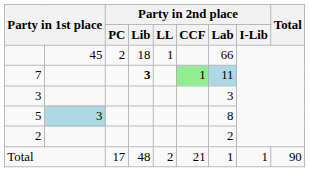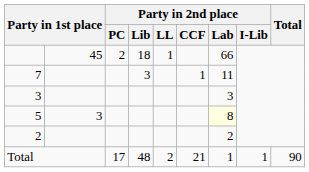(147, 75) bold -> (147, 75) normal
(202, 75) lightgreen background -> (202, 75) no background
(227, 75) lightblue background -> (227, 75) no background
(99, 116) lightblue background -> (99, 116) no background
(230, 116) no background -> (230, 116) lightyellow background
